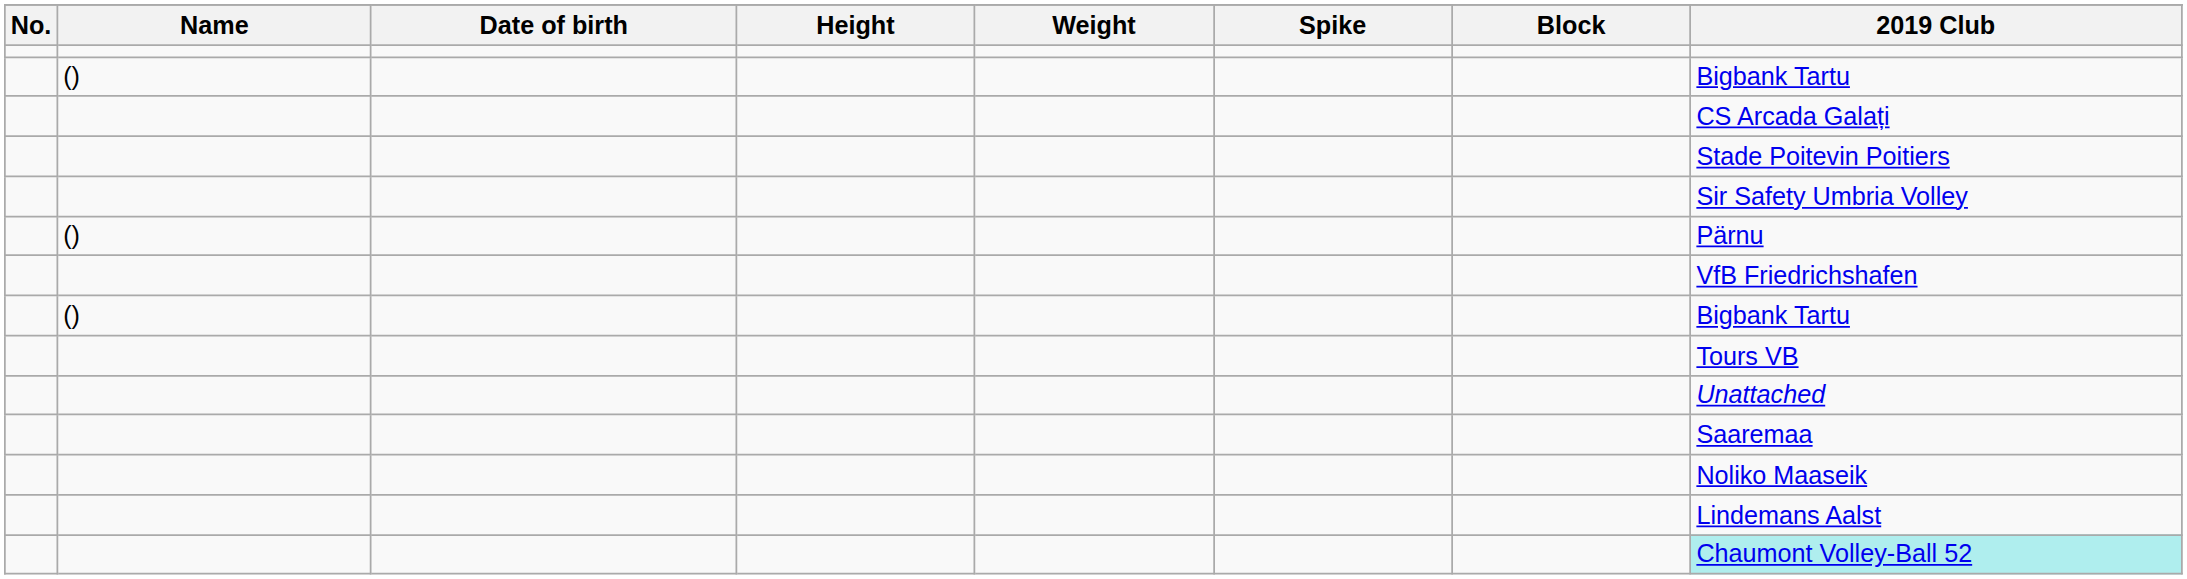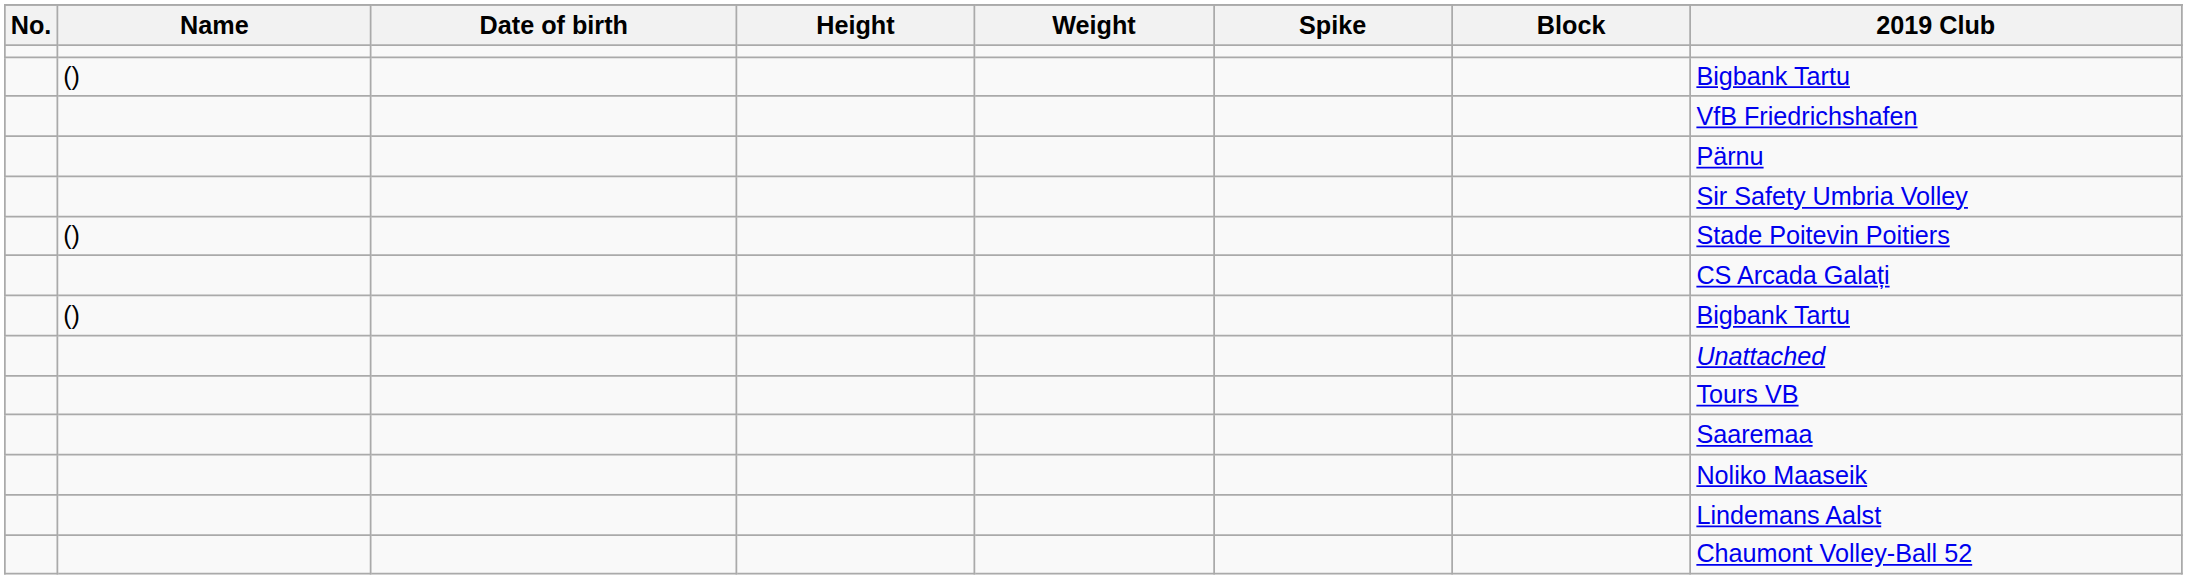(1793, 117) CS Arcada Galați -> (1807, 117) VfB Friedrichshafen
(1823, 156) Stade Poitevin Poitiers -> (1730, 156) Pärnu
(1730, 236) Pärnu -> (1823, 236) Stade Poitevin Poitiers
(1807, 276) VfB Friedrichshafen -> (1793, 276) CS Arcada Galați
(1747, 355) Tours VB -> (1761, 355) Unattached
(1761, 395) Unattached -> (1747, 395) Tours VB
(1834, 555) paleturquoise background -> (1834, 555) no background
